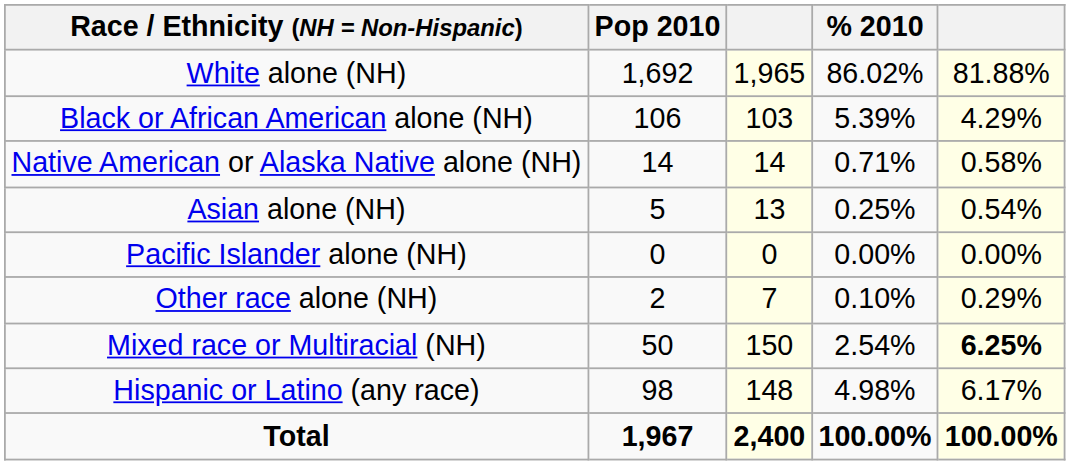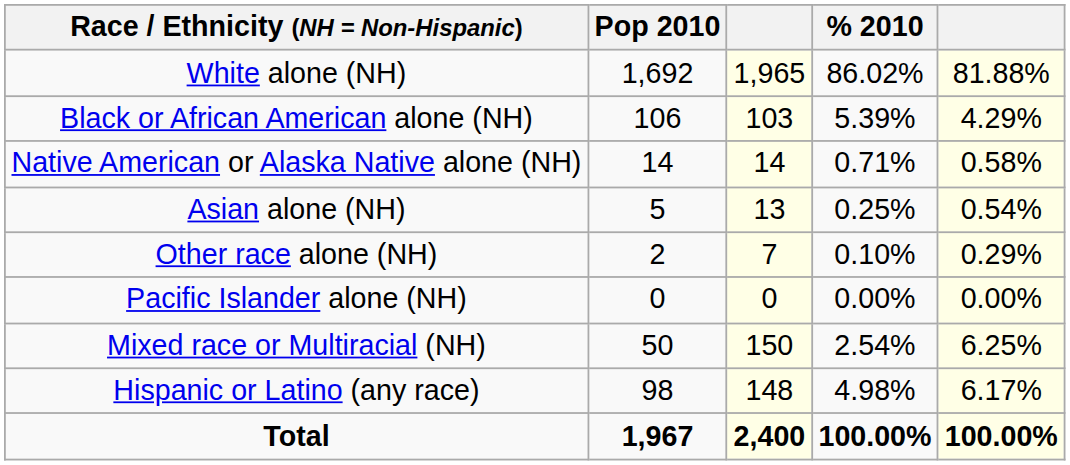rows swapped: (296, 254) <-> (296, 299)
(1001, 345) bold -> (1001, 345) normal
